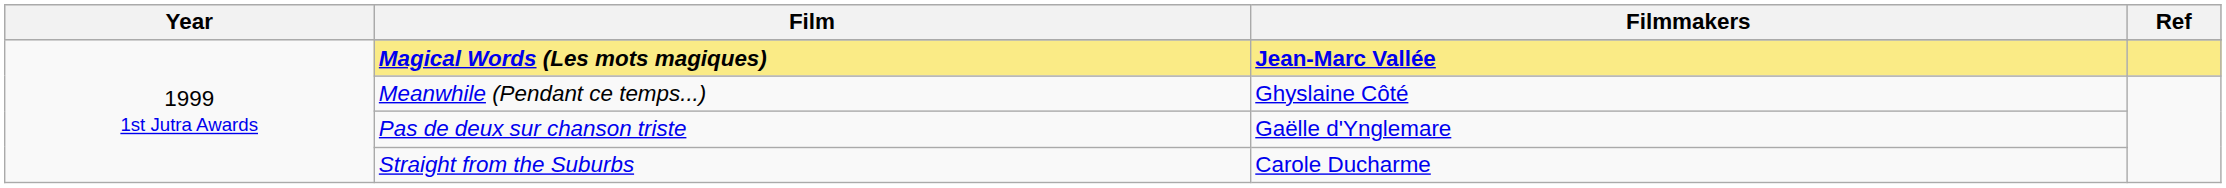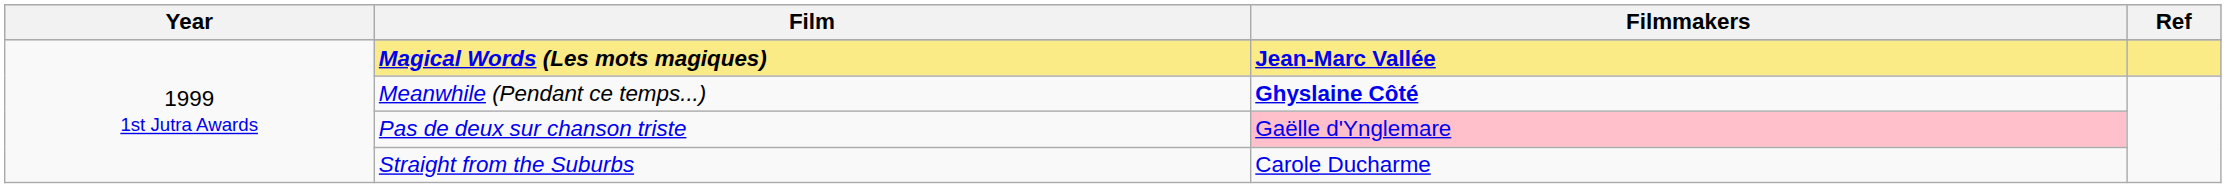(1332, 93) normal -> (1337, 93) bold
(1353, 128) no background -> (1353, 128) pink background
